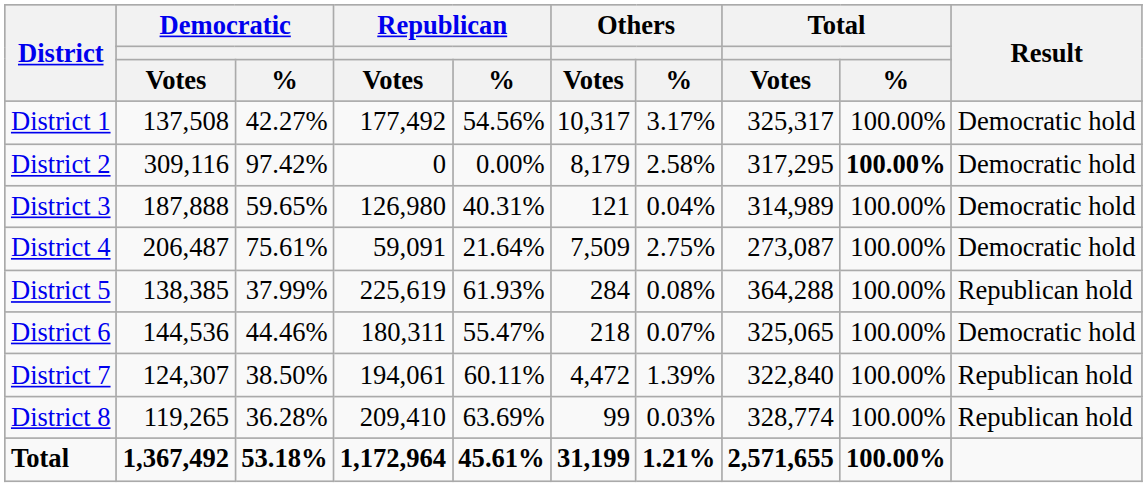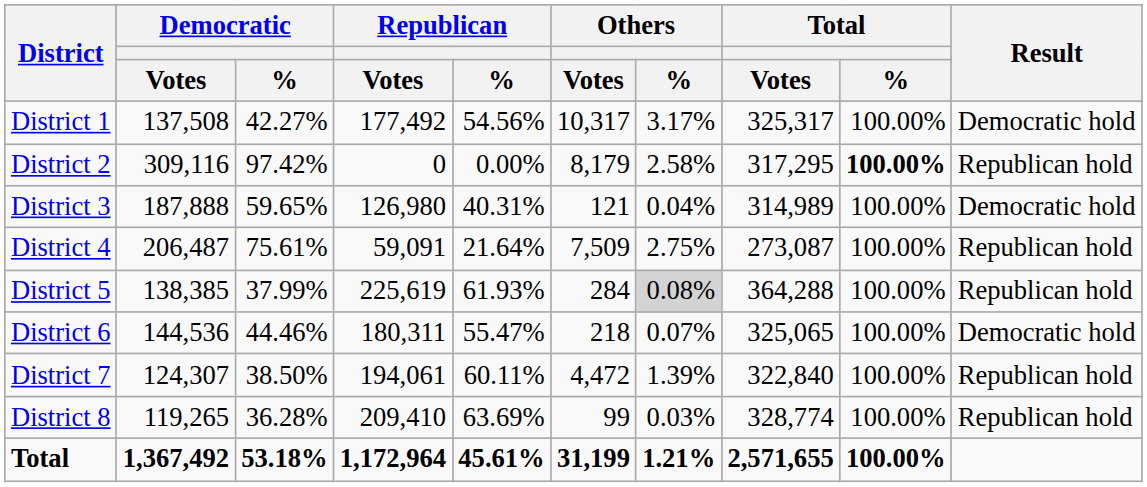(1047, 164) Democratic hold -> (1045, 164) Republican hold
(1047, 248) Democratic hold -> (1045, 248) Republican hold
(681, 290) no background -> (681, 290) lightgrey background
